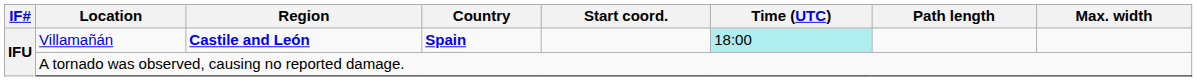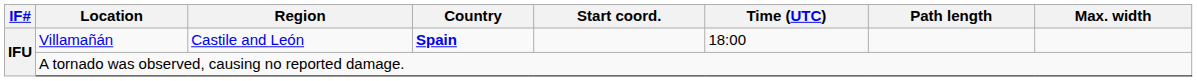(250, 40) bold -> (248, 40) normal
(733, 40) paleturquoise background -> (727, 40) no background
